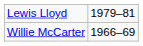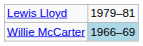(113, 31) no background -> (113, 31) lightblue background
